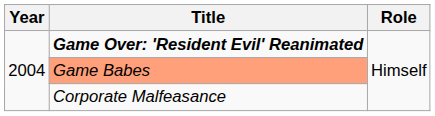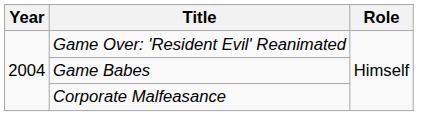(208, 44) bold -> (200, 44) normal
(102, 70) lightsalmon background -> (102, 70) no background
